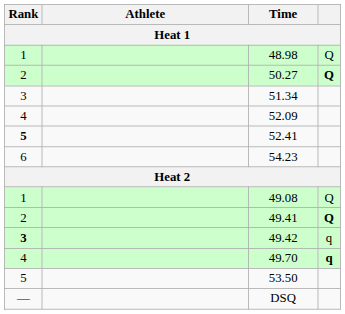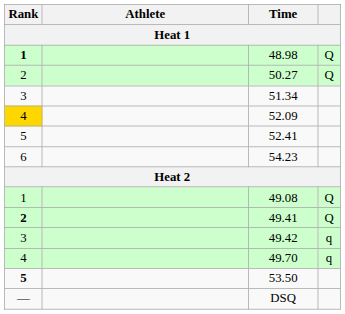(23, 55) normal -> (23, 55) bold
(329, 75) bold -> (329, 75) normal
(23, 116) no background -> (23, 116) gold background
(23, 136) bold -> (23, 136) normal
(23, 217) normal -> (23, 217) bold
(329, 217) bold -> (329, 217) normal
(23, 237) bold -> (23, 237) normal
(329, 258) bold -> (329, 258) normal
(23, 278) normal -> (23, 278) bold
